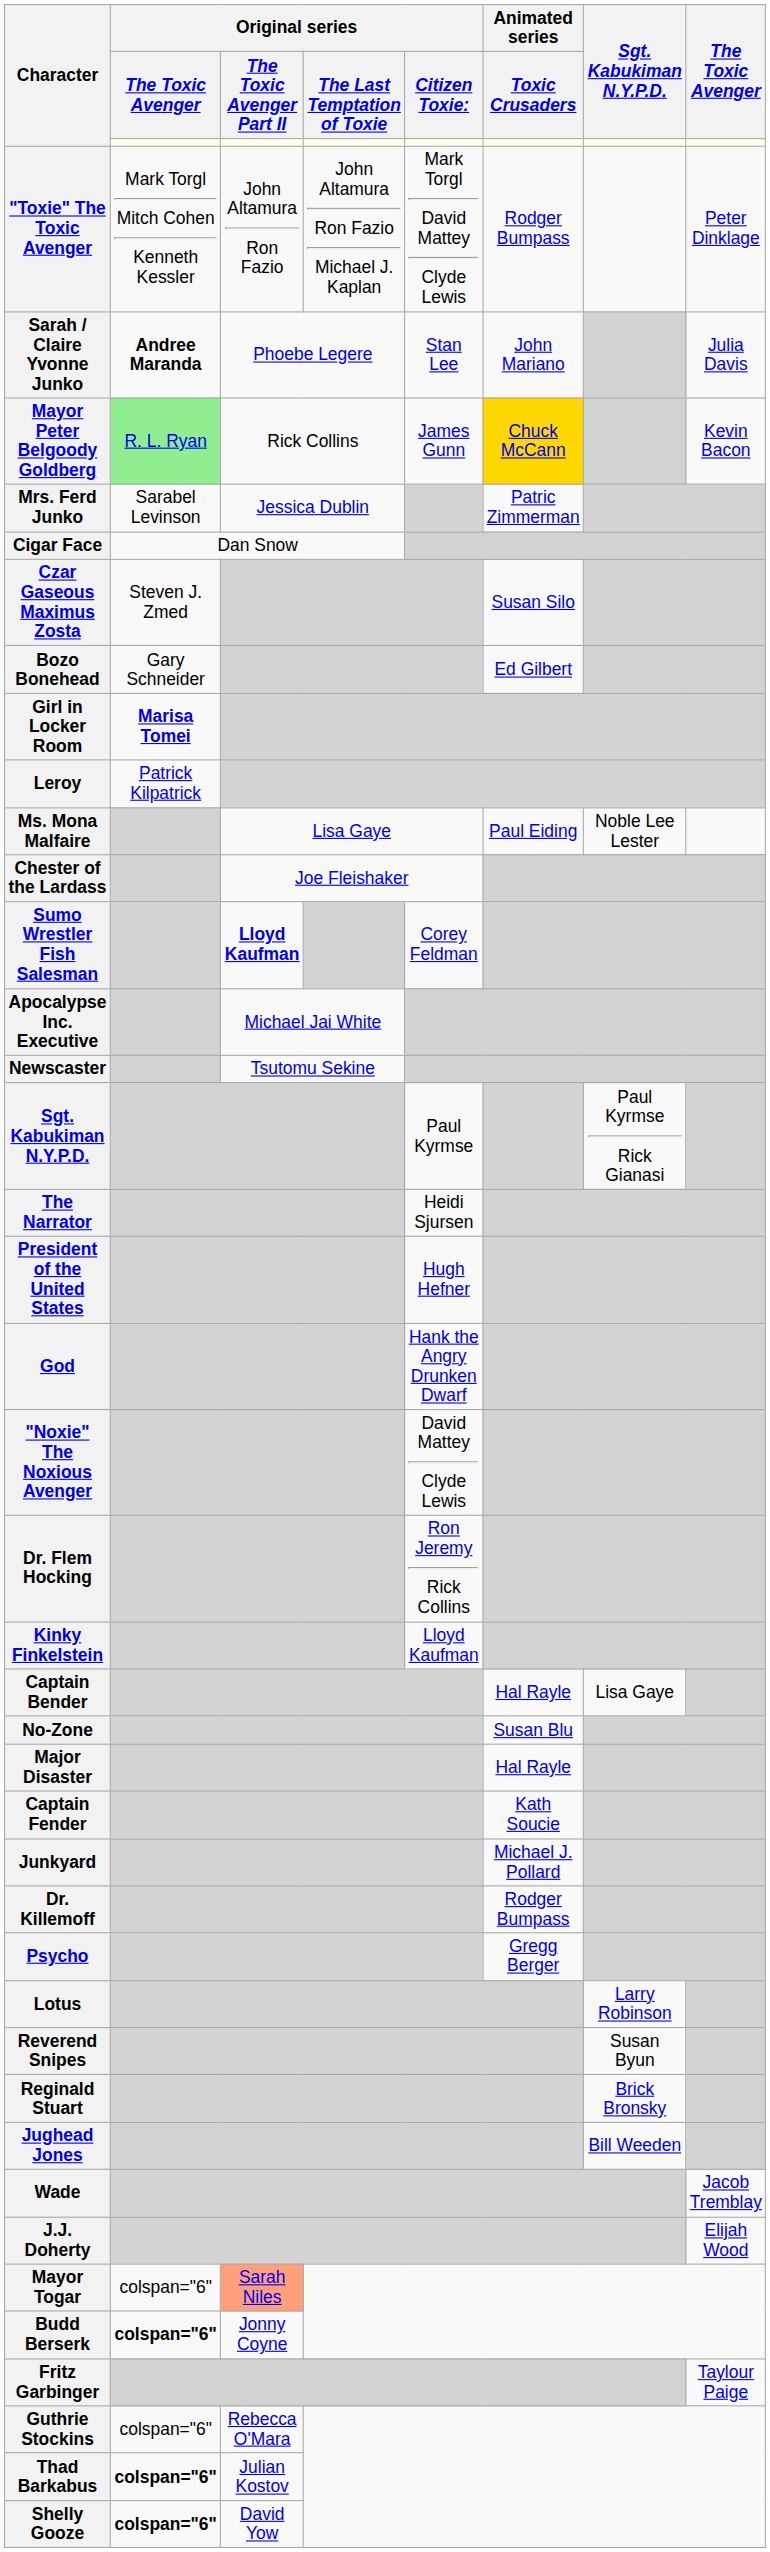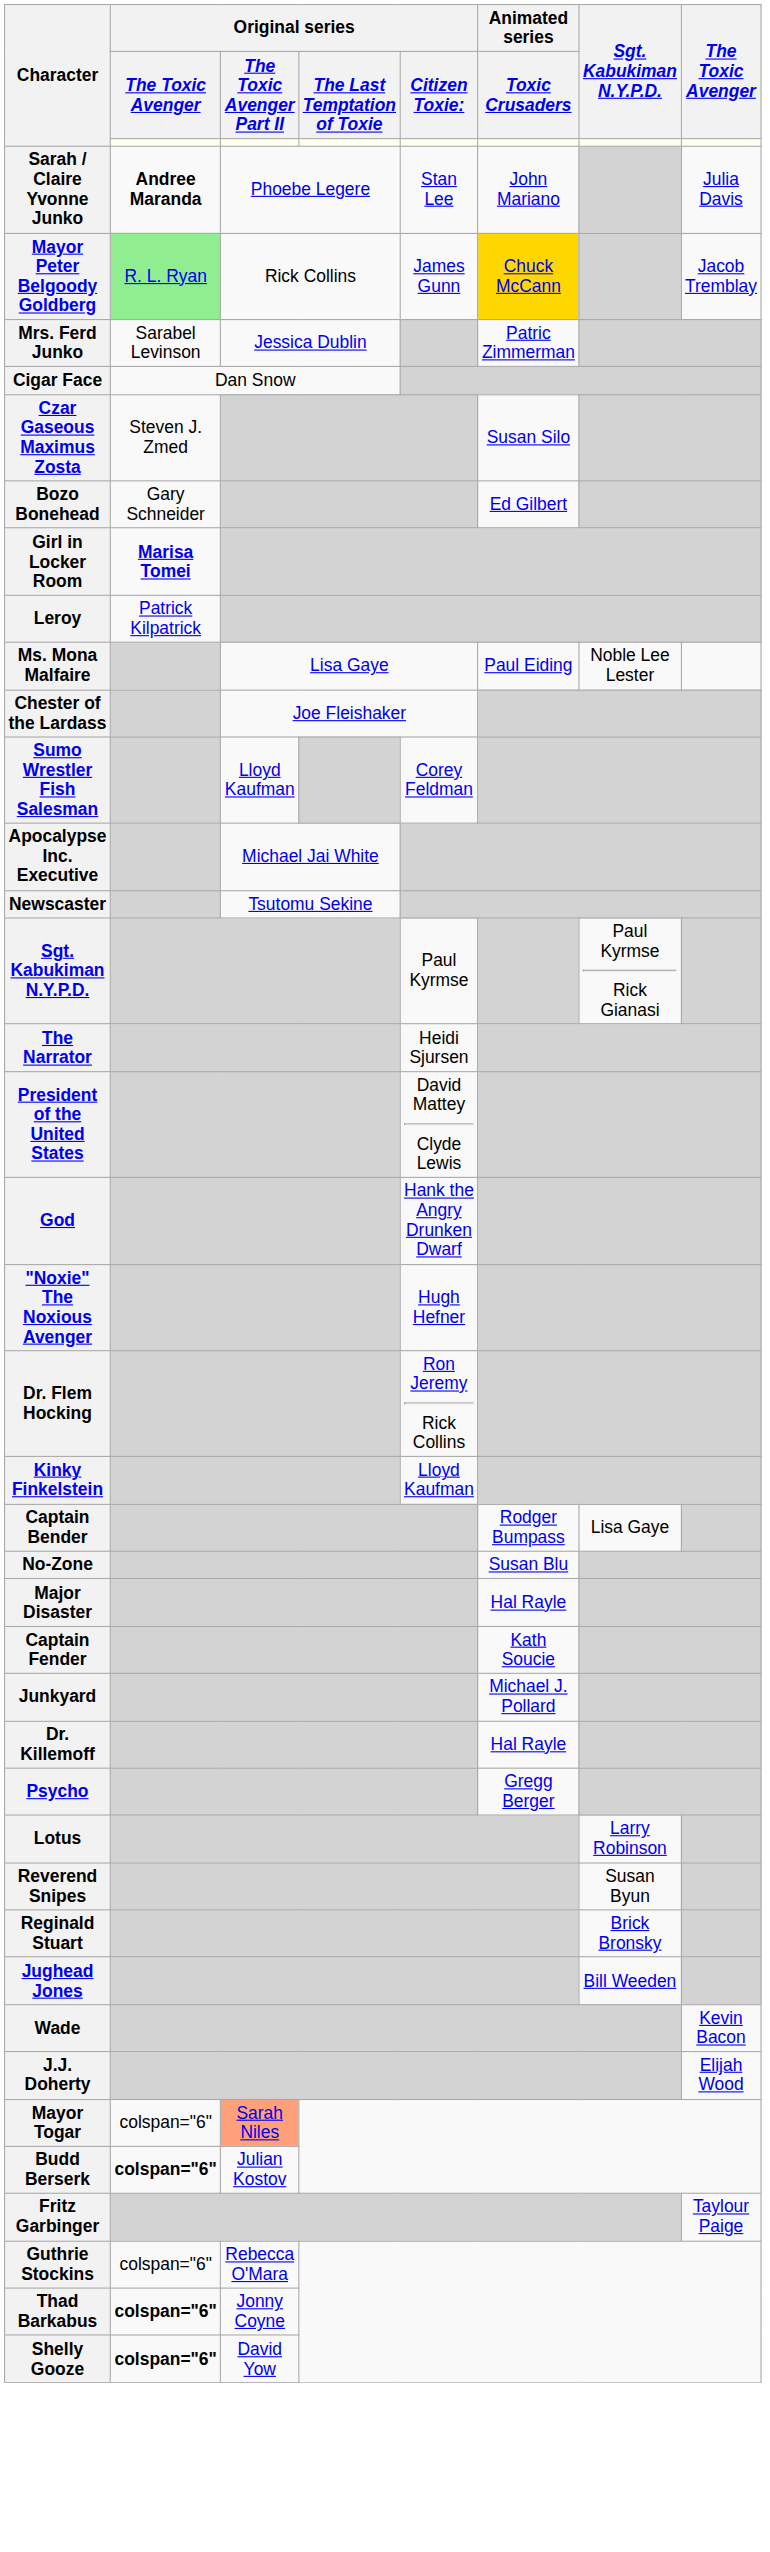- row: (58, 228)
(726, 441) Kevin Bacon -> (721, 276) Jacob Tremblay
(262, 945) bold -> (260, 780) normal
(444, 1279) Hugh Hefner -> (439, 1124) David Mattey Clyde Lewis
(444, 1462) David Mattey Clyde Lewis -> (439, 1307) Hugh Hefner
(533, 1692) Hal Rayle -> (528, 1527) Rodger Bumpass
(533, 1909) Rodger Bumpass -> (528, 1744) Hal Rayle
(726, 2193) Jacob Tremblay -> (721, 2028) Kevin Bacon
(262, 2334) Jonny Coyne -> (260, 2169) Julian Kostov
(262, 2476) Julian Kostov -> (260, 2311) Jonny Coyne
